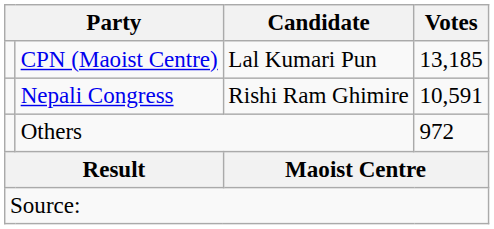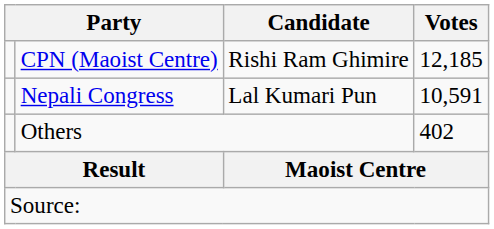(303, 59) Lal Kumari Pun -> (319, 59) Rishi Ram Ghimire
(451, 59) 13,185 -> (451, 59) 12,185
(319, 95) Rishi Ram Ghimire -> (303, 95) Lal Kumari Pun
(437, 132) 972 -> (437, 132) 402
